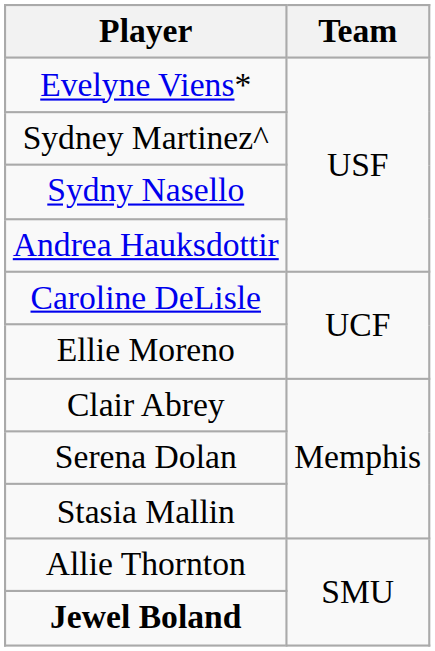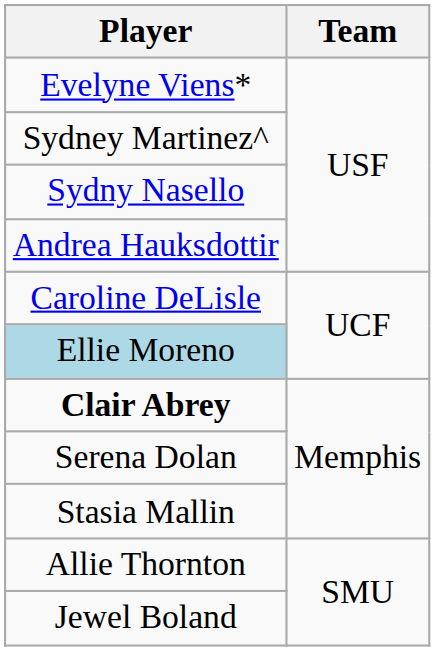(146, 350) no background -> (146, 350) lightblue background
(146, 404) normal -> (146, 404) bold
(146, 617) bold -> (146, 617) normal
